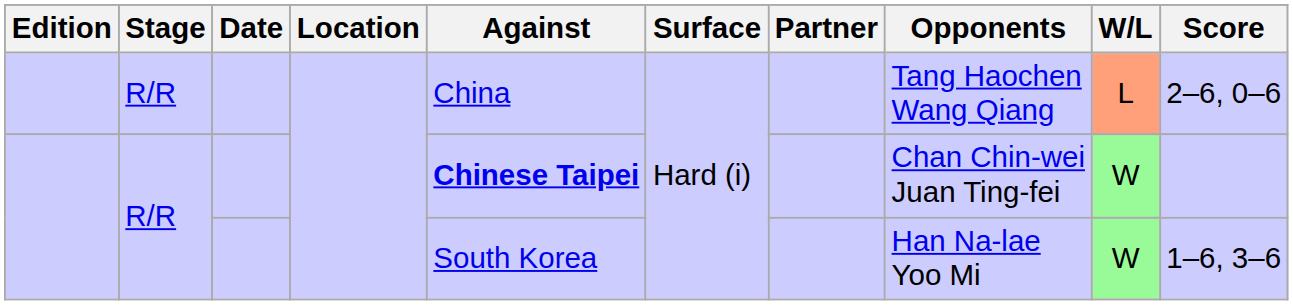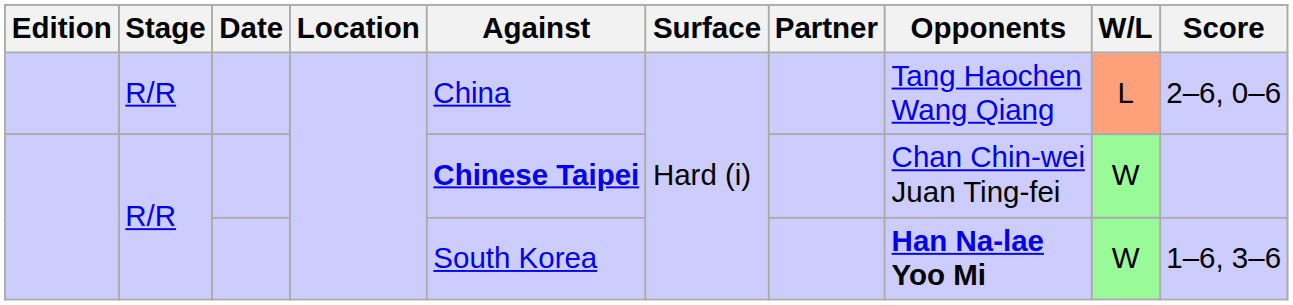(966, 257) normal -> (968, 257) bold
